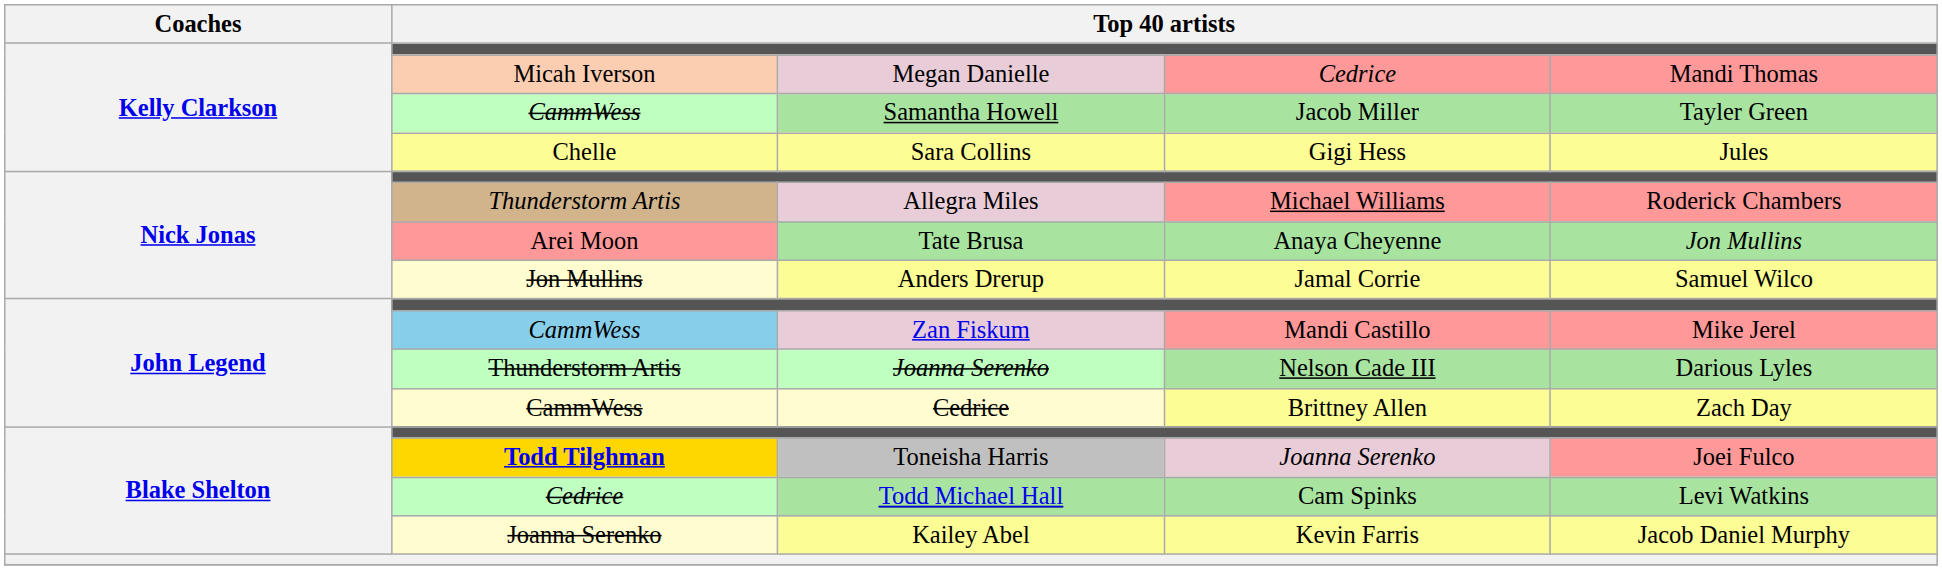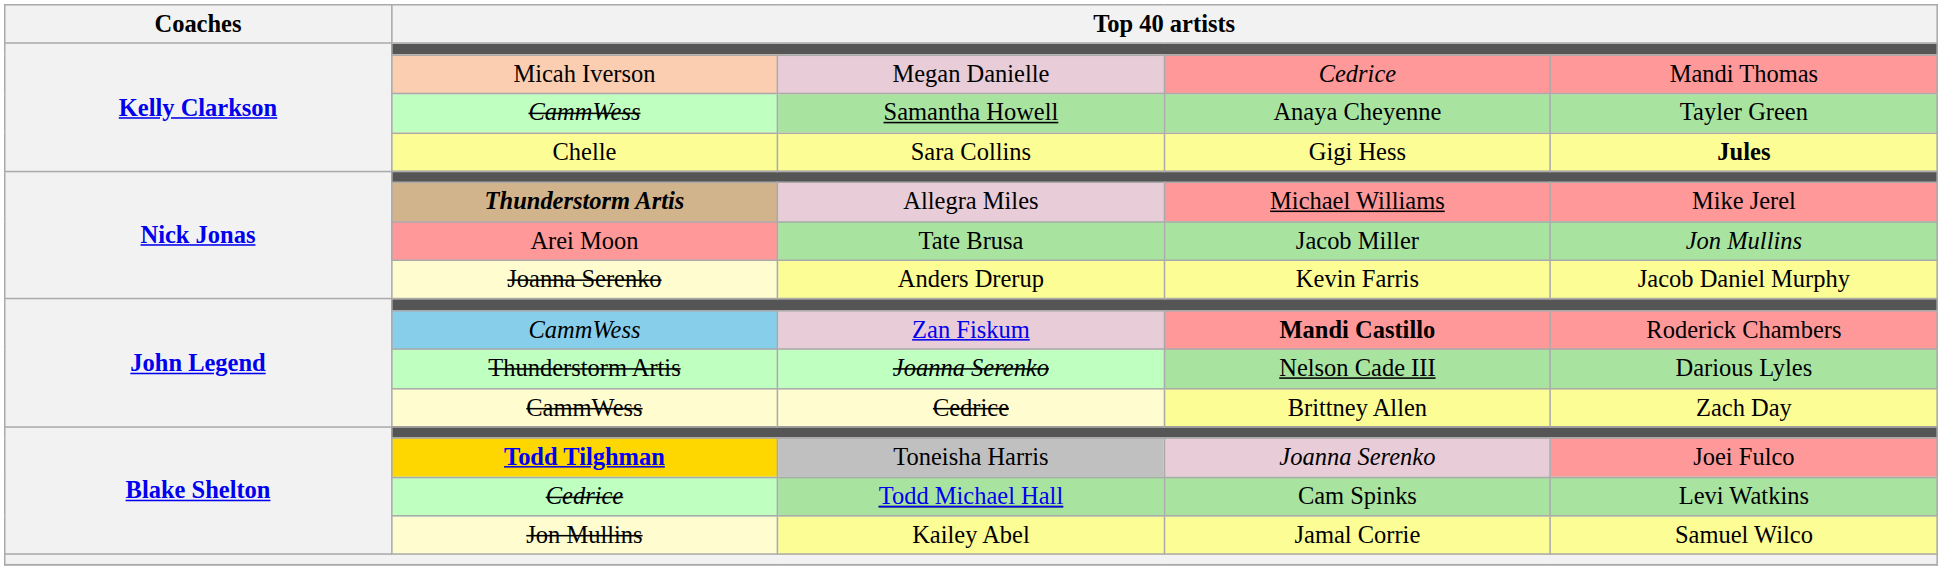(1357, 112) Jacob Miller -> (1357, 112) Anaya Cheyenne
(1744, 151) normal -> (1744, 151) bold
(584, 201) normal -> (584, 201) bold
(1744, 201) Roderick Chambers -> (1744, 201) Mike Jerel
(1357, 240) Anaya Cheyenne -> (1357, 240) Jacob Miller
(584, 279) Jon Mullins -> (584, 279) Joanna Serenko
(1357, 279) Jamal Corrie -> (1357, 279) Kevin Farris
(1744, 279) Samuel Wilco -> (1744, 279) Jacob Daniel Murphy
(1357, 329) normal -> (1357, 329) bold
(1744, 329) Mike Jerel -> (1744, 329) Roderick Chambers
(584, 534) Joanna Serenko -> (584, 534) Jon Mullins
(1357, 534) Kevin Farris -> (1357, 534) Jamal Corrie
(1744, 534) Jacob Daniel Murphy -> (1744, 534) Samuel Wilco
